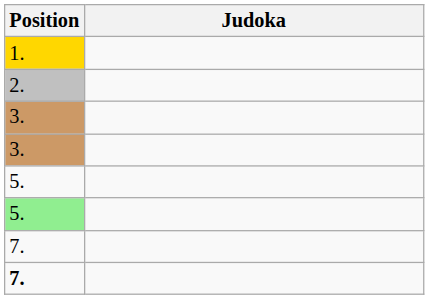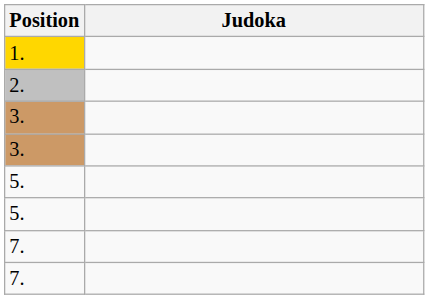(17, 213) lightgreen background -> (17, 213) no background
(17, 278) bold -> (17, 278) normal
